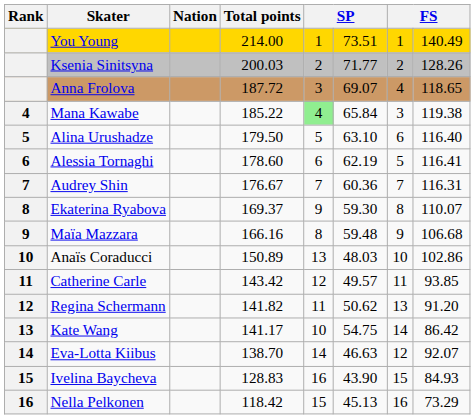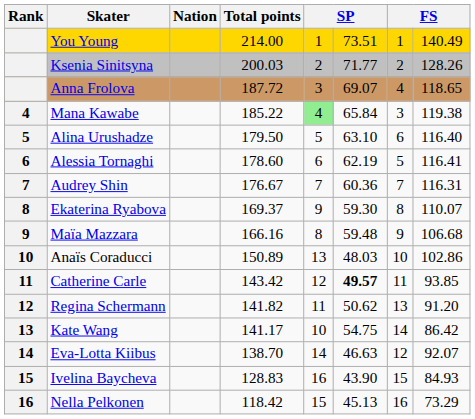(360, 281) normal -> (360, 281) bold
